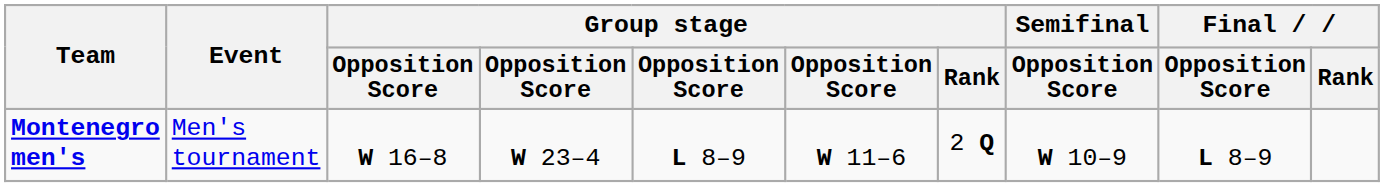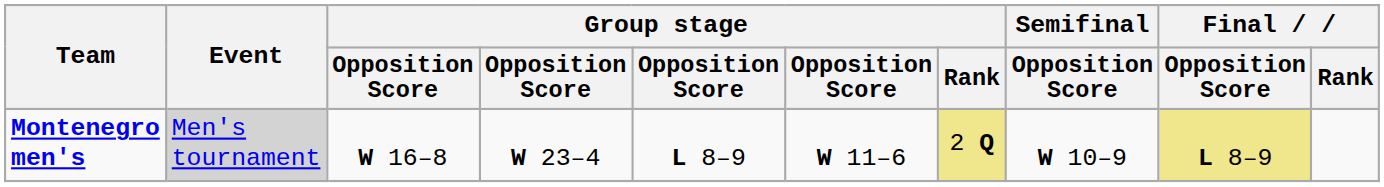(246, 145) no background -> (246, 145) lightgrey background
(972, 145) no background -> (972, 145) khaki background
(1235, 159) no background -> (1235, 159) khaki background
